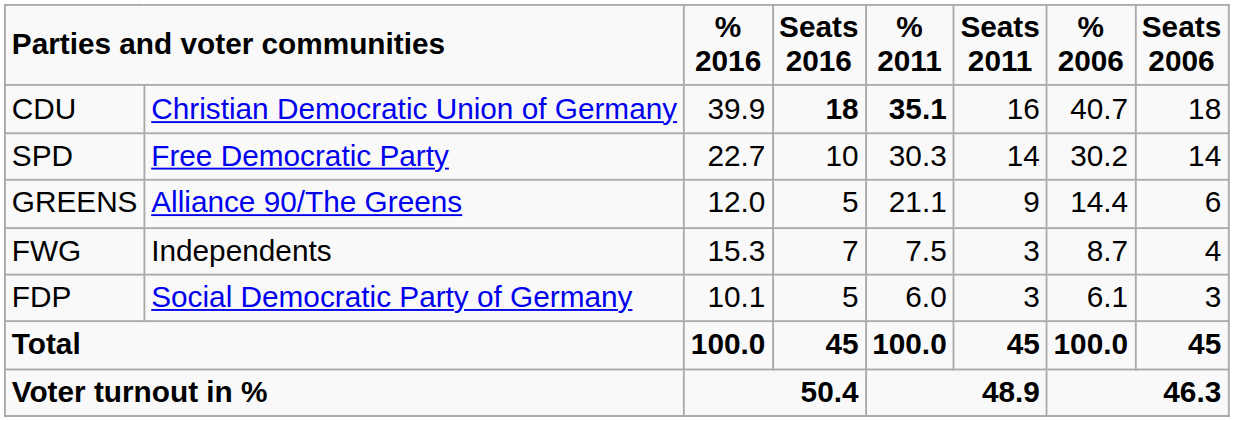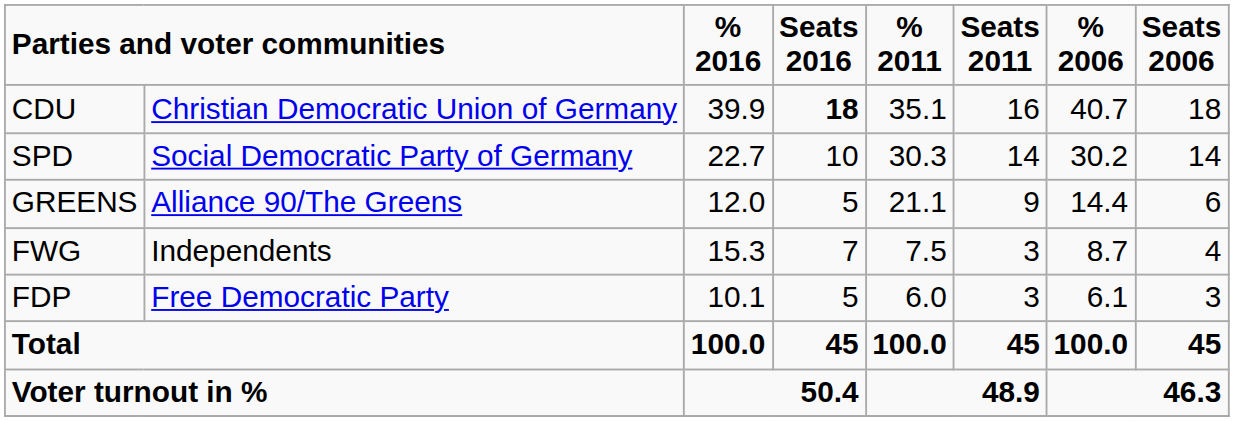(918, 108) bold -> (918, 108) normal
(300, 155) Free Democratic Party -> (392, 155) Social Democratic Party of Germany
(392, 297) Social Democratic Party of Germany -> (300, 297) Free Democratic Party
